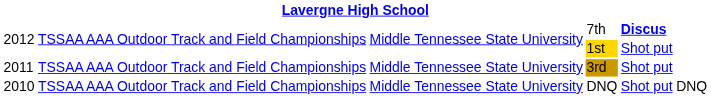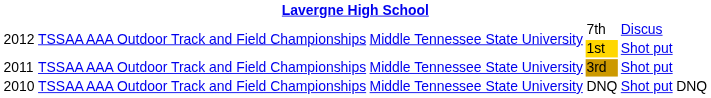(644, 29) bold -> (642, 29) normal
